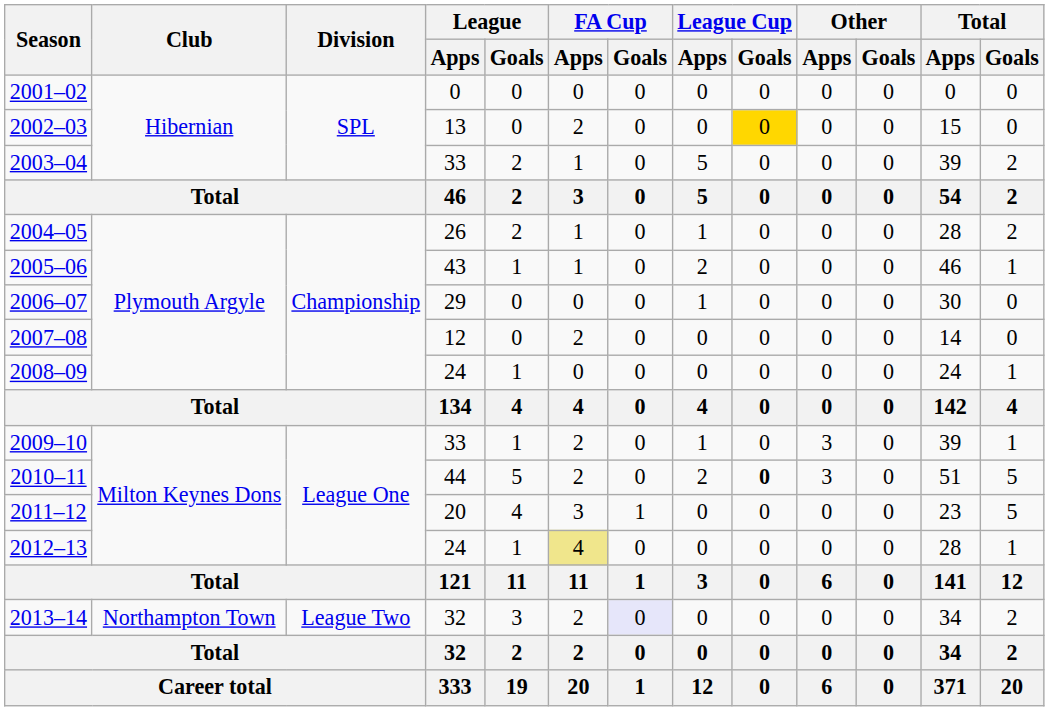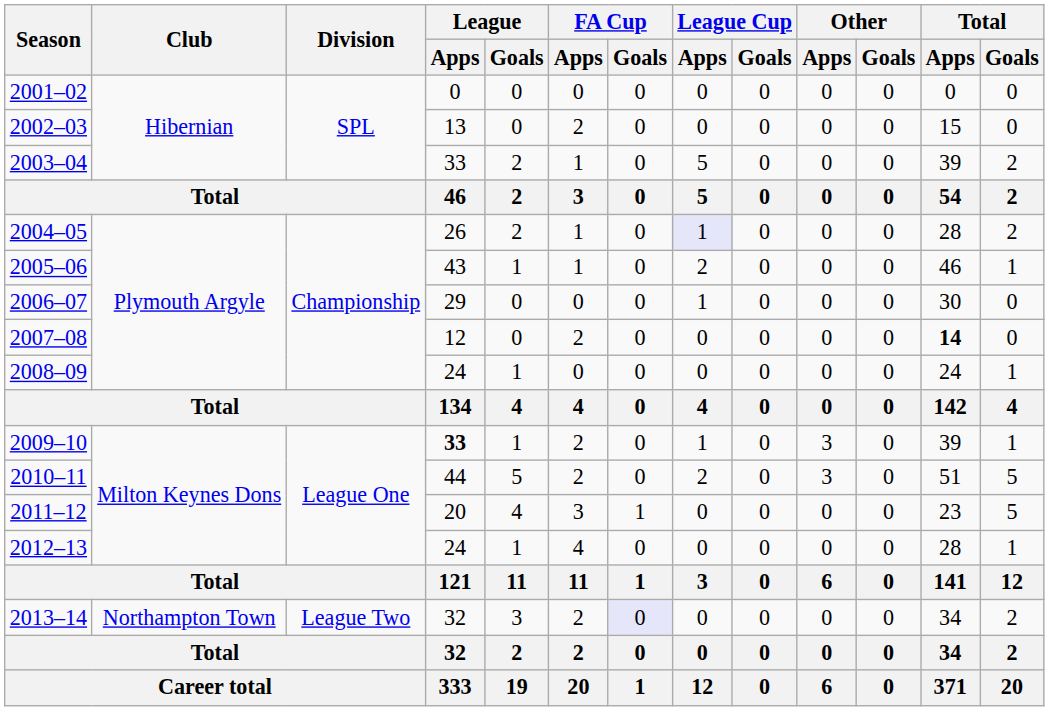(765, 127) gold background -> (765, 127) no background
(702, 232) no background -> (702, 232) lavender background
(950, 337) normal -> (950, 337) bold
(455, 442) normal -> (455, 442) bold
(765, 477) bold -> (765, 477) normal
(578, 547) khaki background -> (578, 547) no background
